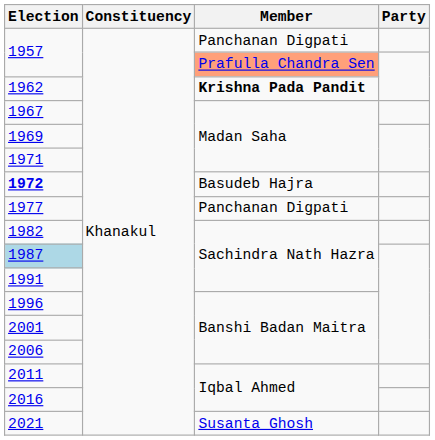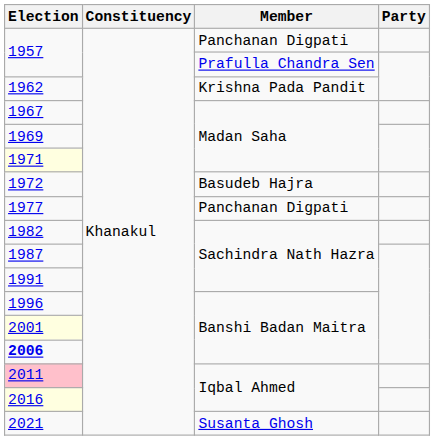(287, 64) lightsalmon background -> (287, 64) no background
(282, 88) bold -> (282, 88) normal
(26, 160) no background -> (26, 160) lightyellow background
(26, 184) bold -> (26, 184) normal
(26, 256) lightblue background -> (26, 256) no background
(26, 328) no background -> (26, 328) lightyellow background
(26, 352) normal -> (26, 352) bold
(26, 376) no background -> (26, 376) pink background
(26, 400) no background -> (26, 400) lightyellow background
